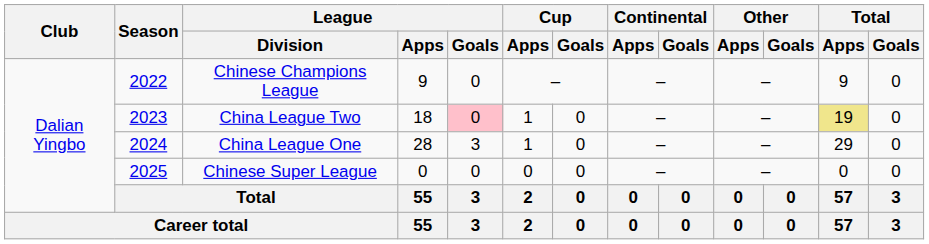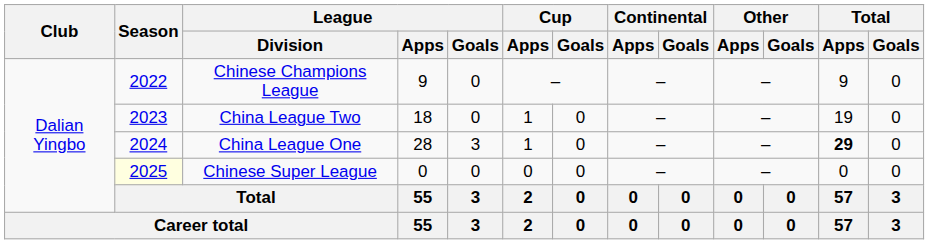(475, 117) pink background -> (475, 117) no background
(843, 117) khaki background -> (843, 117) no background
(843, 144) normal -> (843, 144) bold
(148, 171) no background -> (148, 171) lightyellow background
